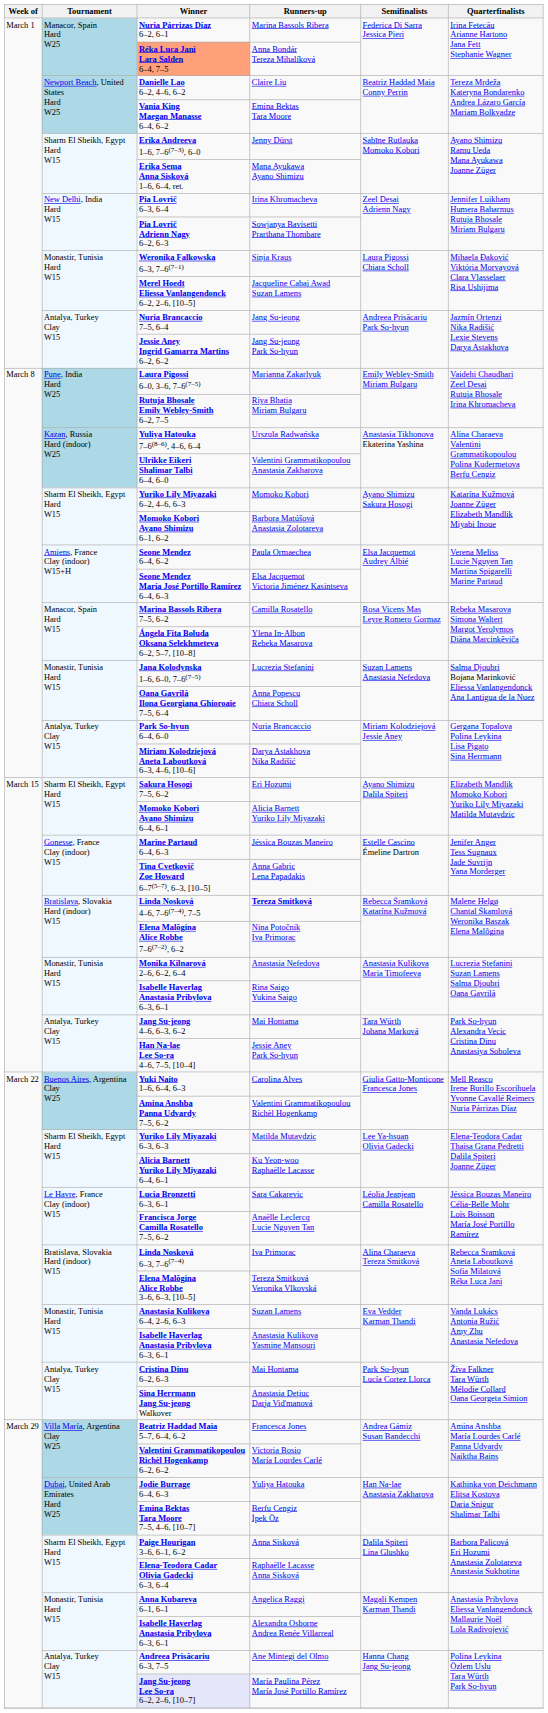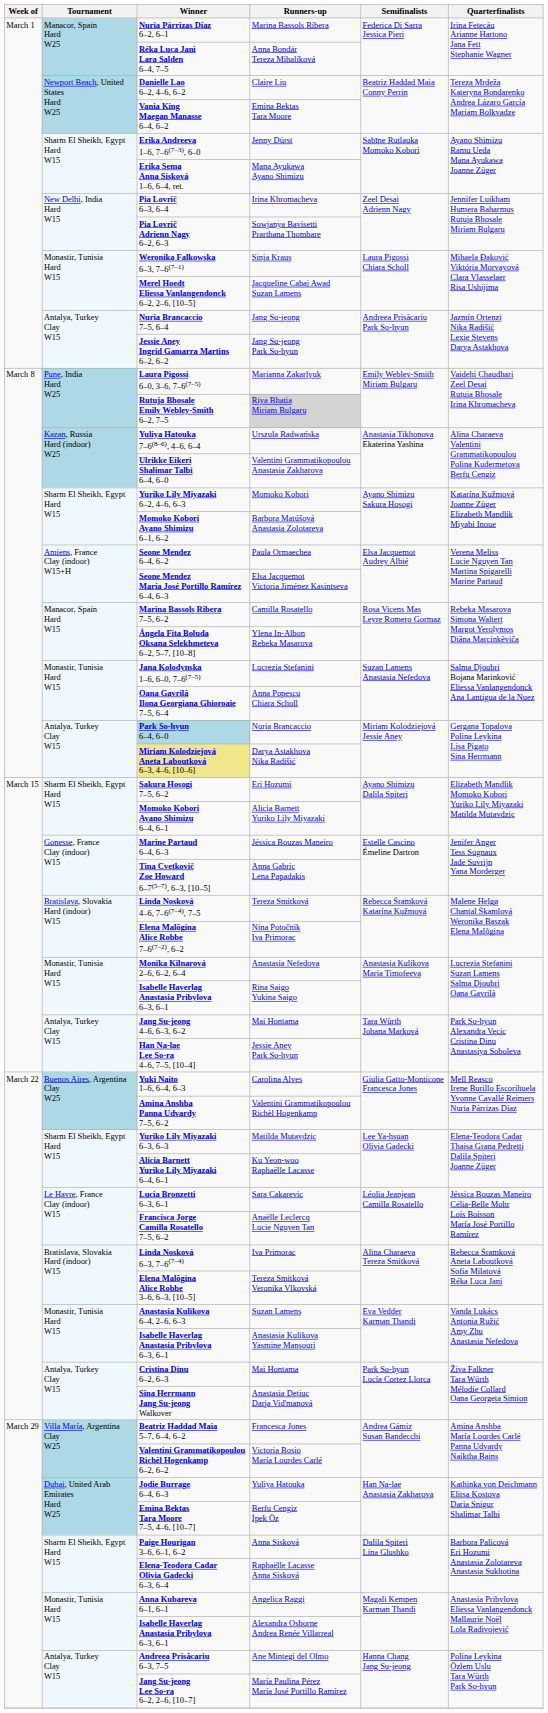(167, 58) lightsalmon background -> (167, 58) no background
(279, 405) no background -> (279, 405) lightgrey background
(164, 731) no background -> (164, 731) lightblue background
(178, 760) no background -> (178, 760) khaki background
(282, 901) bold -> (280, 901) normal
(167, 1690) lavender background -> (167, 1690) no background
